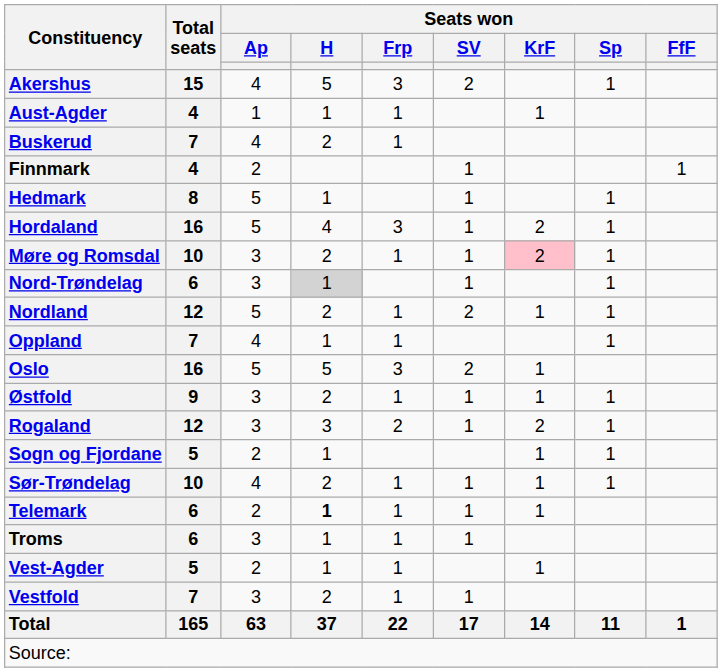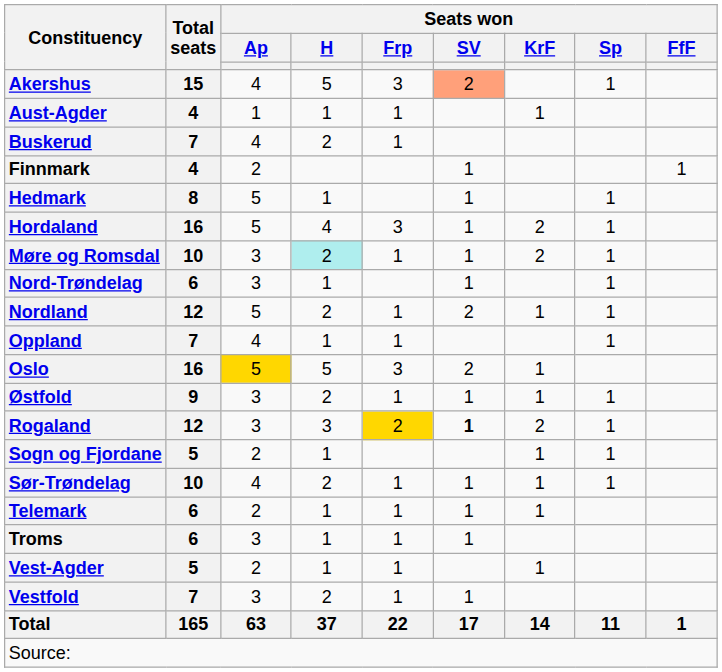(469, 85) no background -> (469, 85) lightsalmon background
(327, 255) no background -> (327, 255) paleturquoise background
(540, 255) pink background -> (540, 255) no background
(327, 284) lightgrey background -> (327, 284) no background
(256, 369) no background -> (256, 369) gold background
(398, 426) no background -> (398, 426) gold background
(469, 426) normal -> (469, 426) bold
(327, 511) bold -> (327, 511) normal
